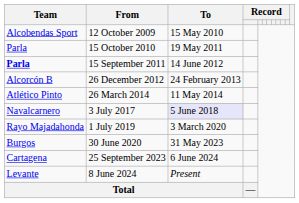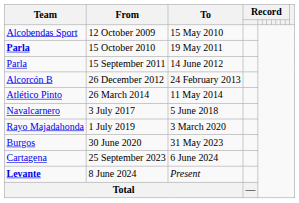(17, 48) normal -> (18, 48) bold
(18, 64) bold -> (17, 64) normal
(194, 111) lavender background -> (194, 111) no background
(23, 174) normal -> (24, 174) bold
